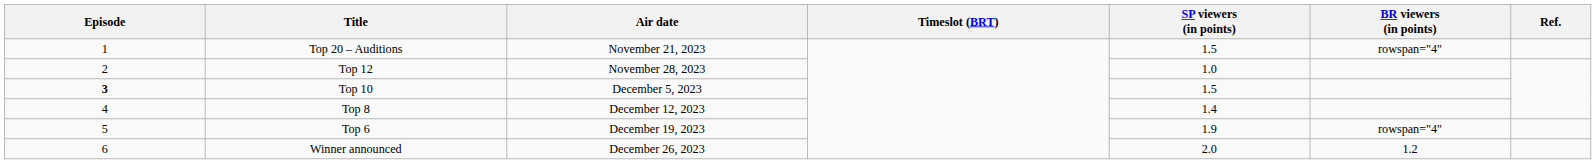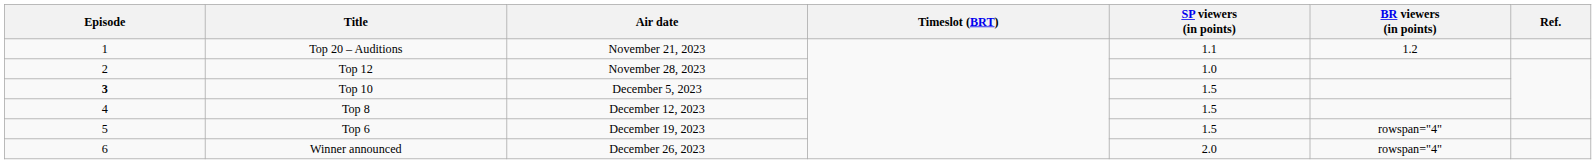(1209, 49) 1.5 -> (1209, 49) 1.1
(1410, 49) rowspan="4" -> (1410, 49) 1.2
(1209, 109) 1.4 -> (1209, 109) 1.5
(1209, 129) 1.9 -> (1209, 129) 1.5
(1410, 149) 1.2 -> (1410, 149) rowspan="4"
